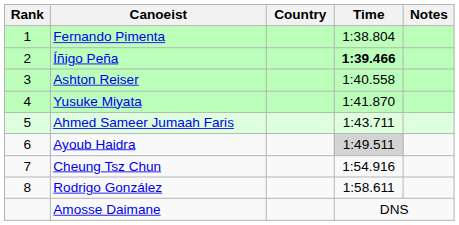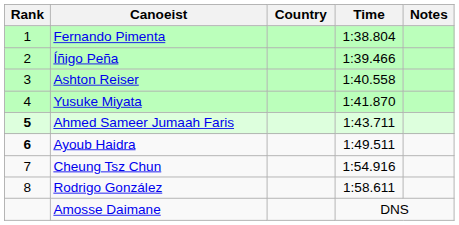(369, 58) bold -> (369, 58) normal
(27, 123) normal -> (27, 123) bold
(27, 144) normal -> (27, 144) bold
(369, 144) lightgrey background -> (369, 144) no background
